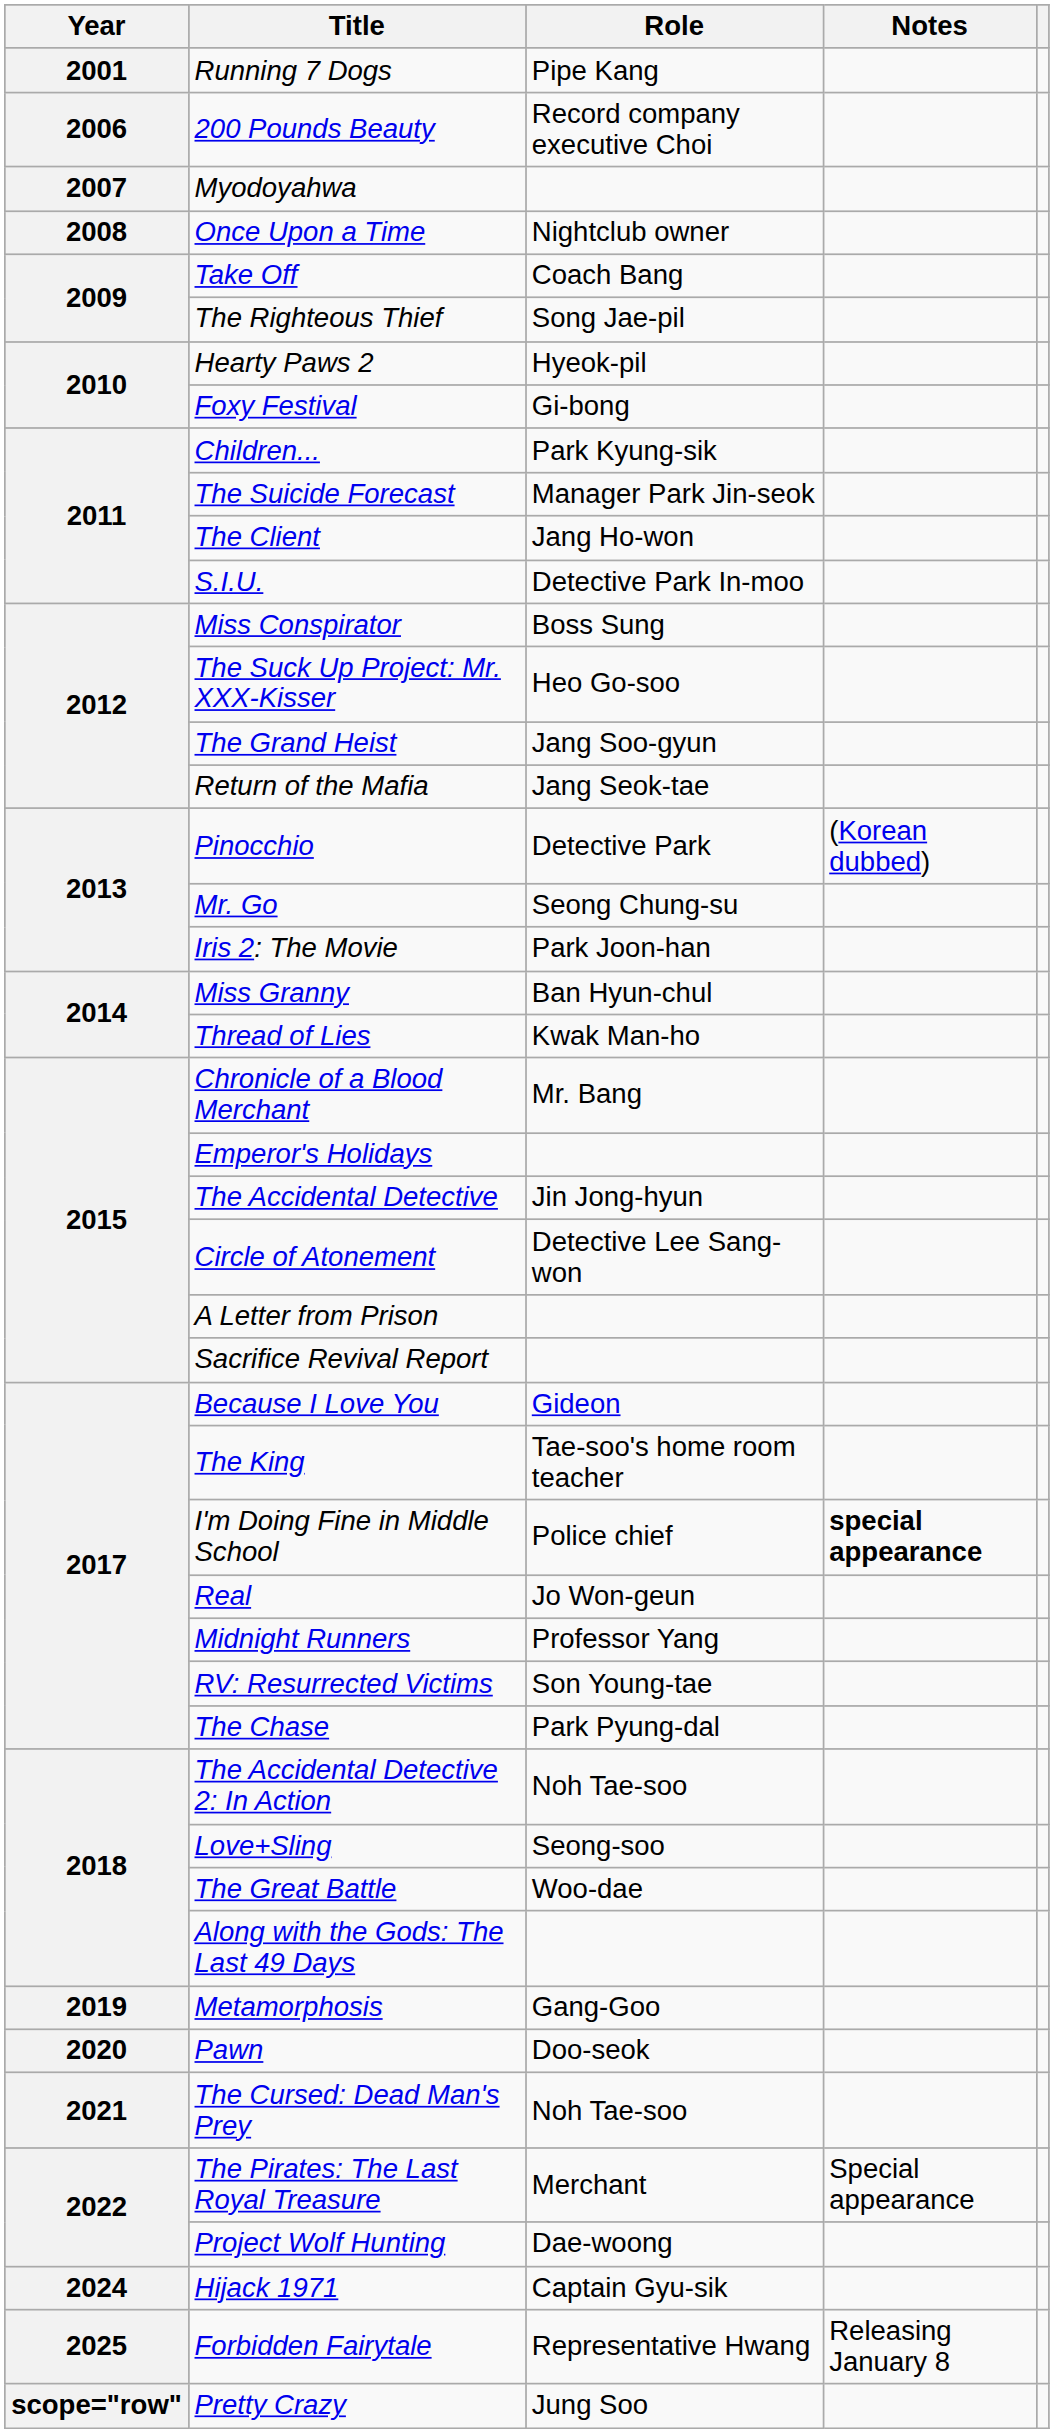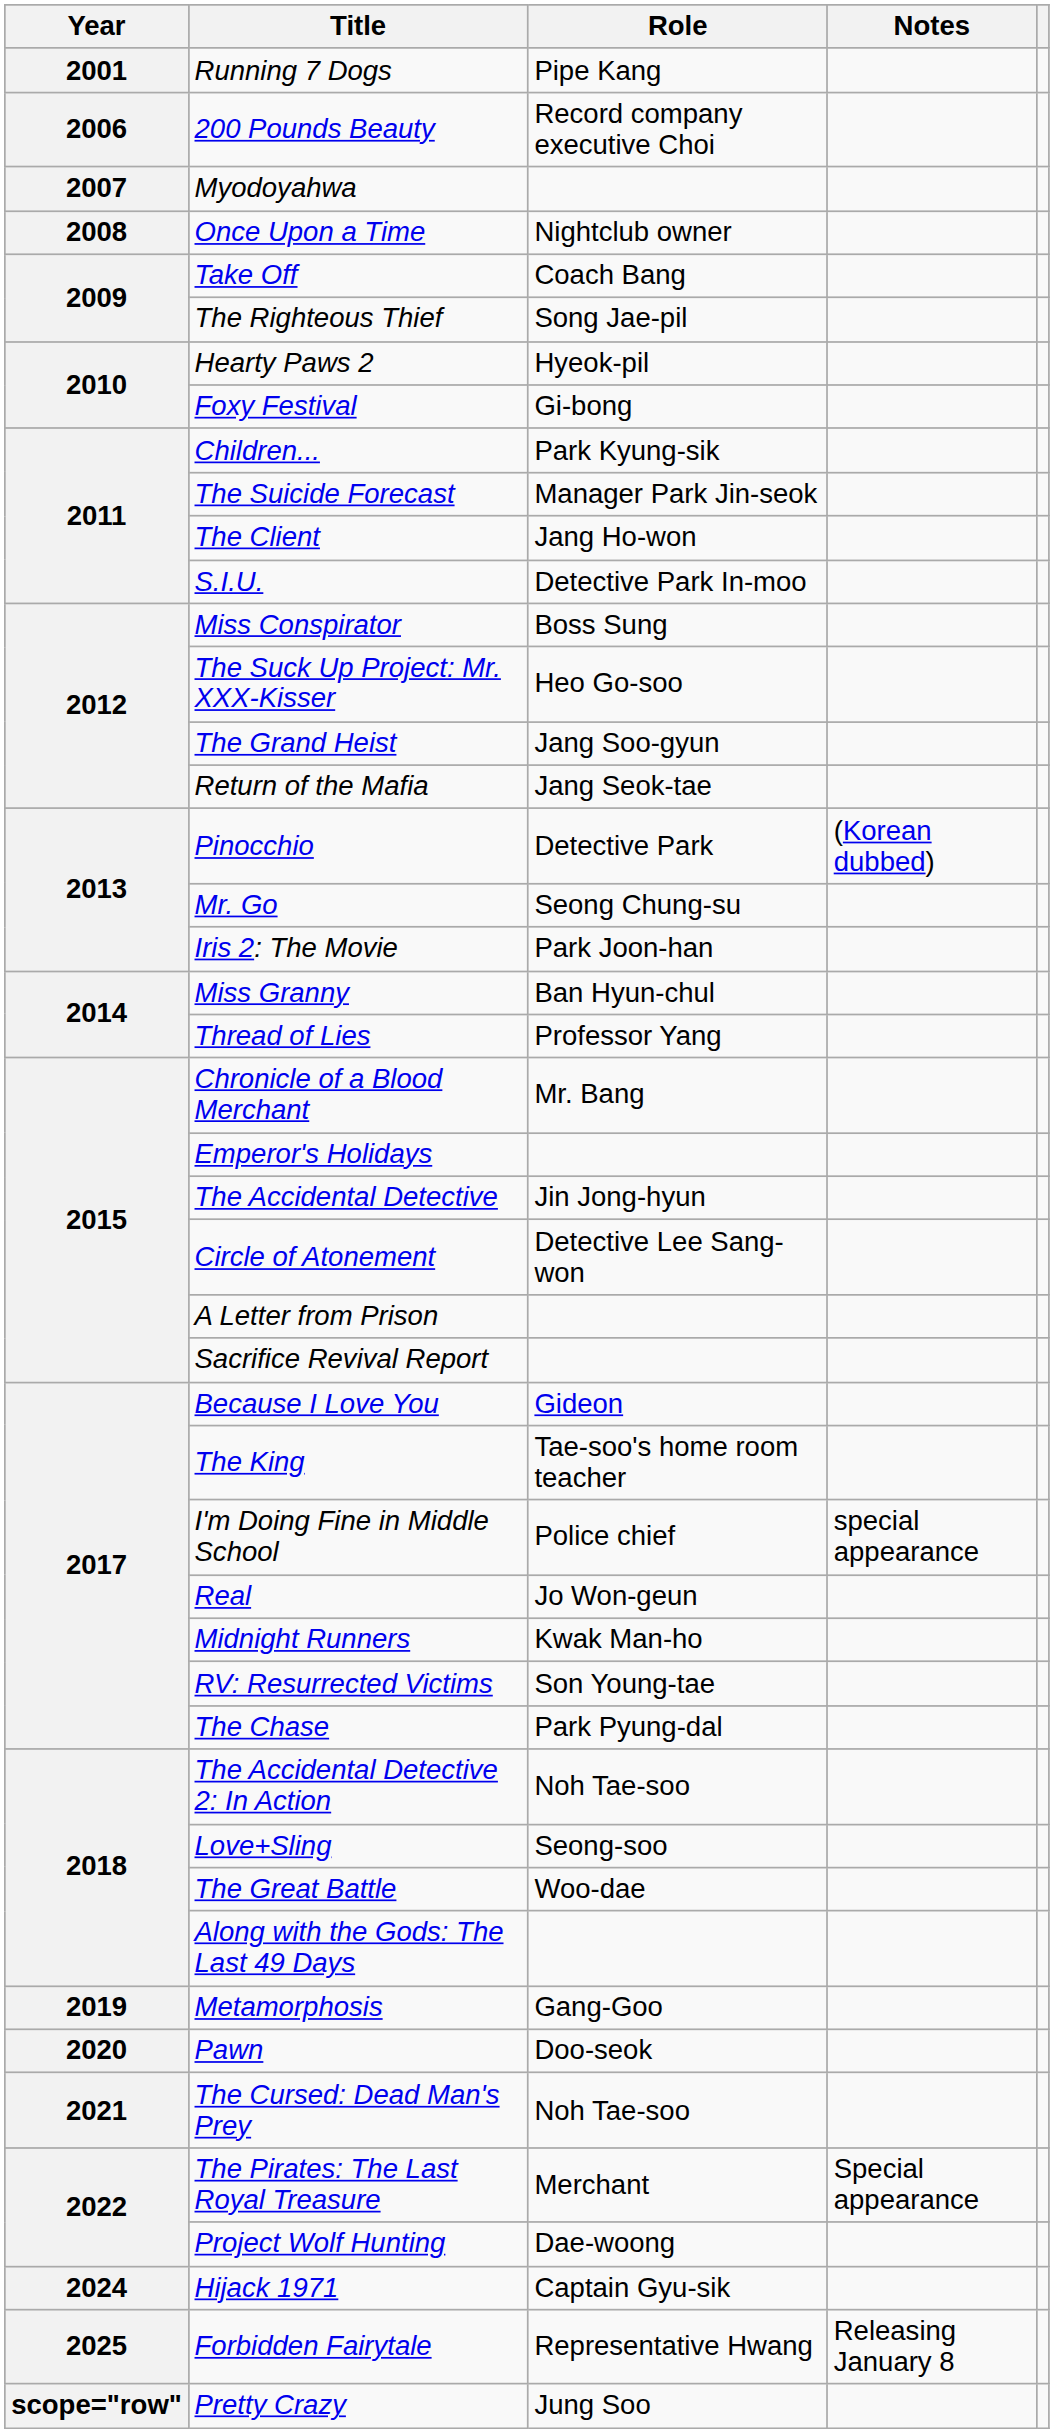(616, 1035) Kwak Man-ho -> (628, 1035) Professor Yang
(906, 1536) bold -> (906, 1536) normal
(625, 1639) Professor Yang -> (619, 1639) Kwak Man-ho
